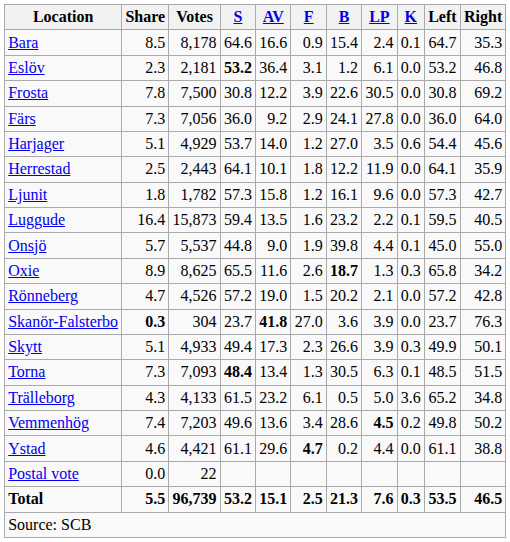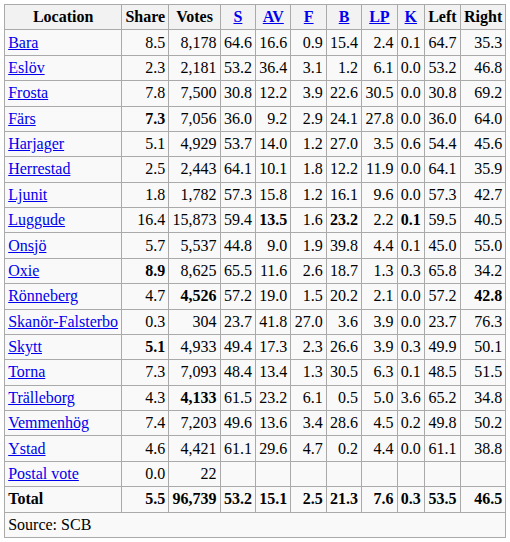(238, 67) bold -> (238, 67) normal
(155, 118) normal -> (155, 118) bold
(273, 220) normal -> (273, 220) bold
(344, 220) normal -> (344, 220) bold
(411, 220) normal -> (411, 220) bold
(155, 270) normal -> (155, 270) bold
(344, 270) bold -> (344, 270) normal
(199, 296) normal -> (199, 296) bold
(488, 296) normal -> (488, 296) bold
(155, 321) bold -> (155, 321) normal
(273, 321) bold -> (273, 321) normal
(155, 347) normal -> (155, 347) bold
(238, 372) bold -> (238, 372) normal
(199, 397) normal -> (199, 397) bold
(383, 423) bold -> (383, 423) normal
(313, 448) bold -> (313, 448) normal
